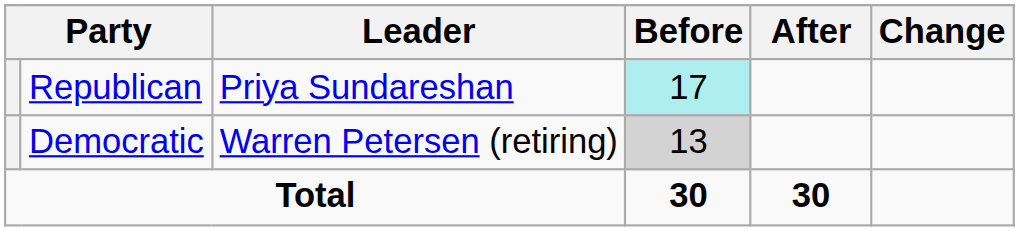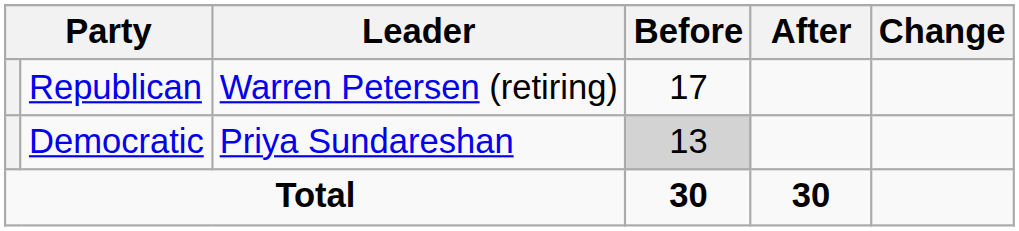(367, 86) Priya Sundareshan -> (419, 86) Warren Petersen (retiring)
(689, 86) paleturquoise background -> (689, 86) no background
(419, 141) Warren Petersen (retiring) -> (367, 141) Priya Sundareshan
